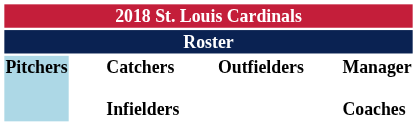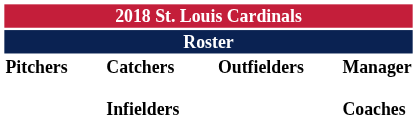(37, 67) lightblue background -> (37, 67) no background
